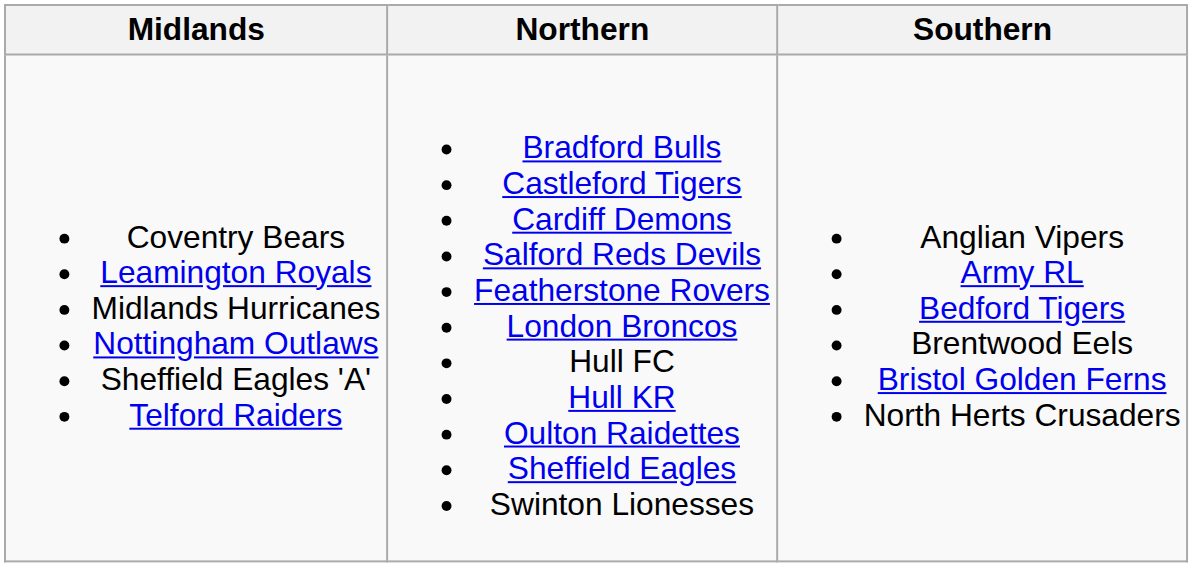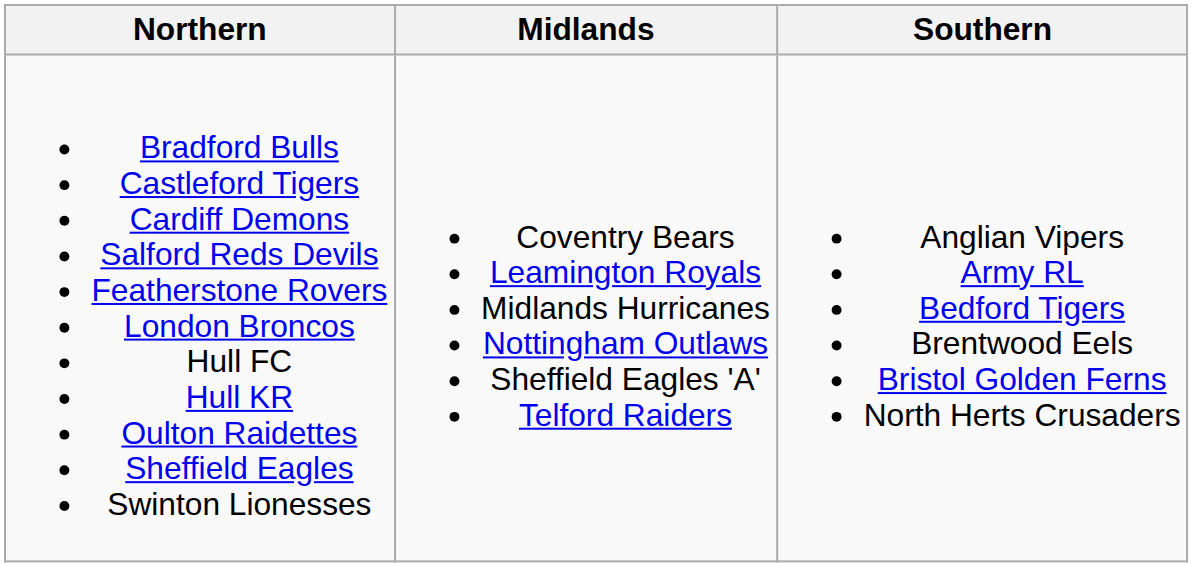columns swapped: (582, 29) <-> (196, 29)
